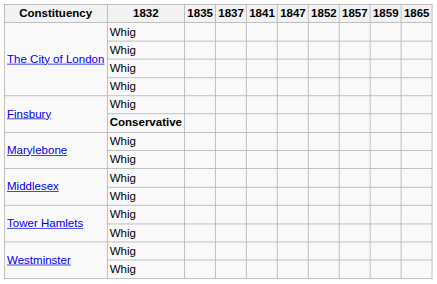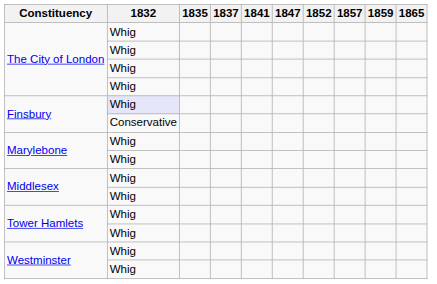(123, 104) no background -> (123, 104) lavender background
(146, 123) bold -> (143, 123) normal
